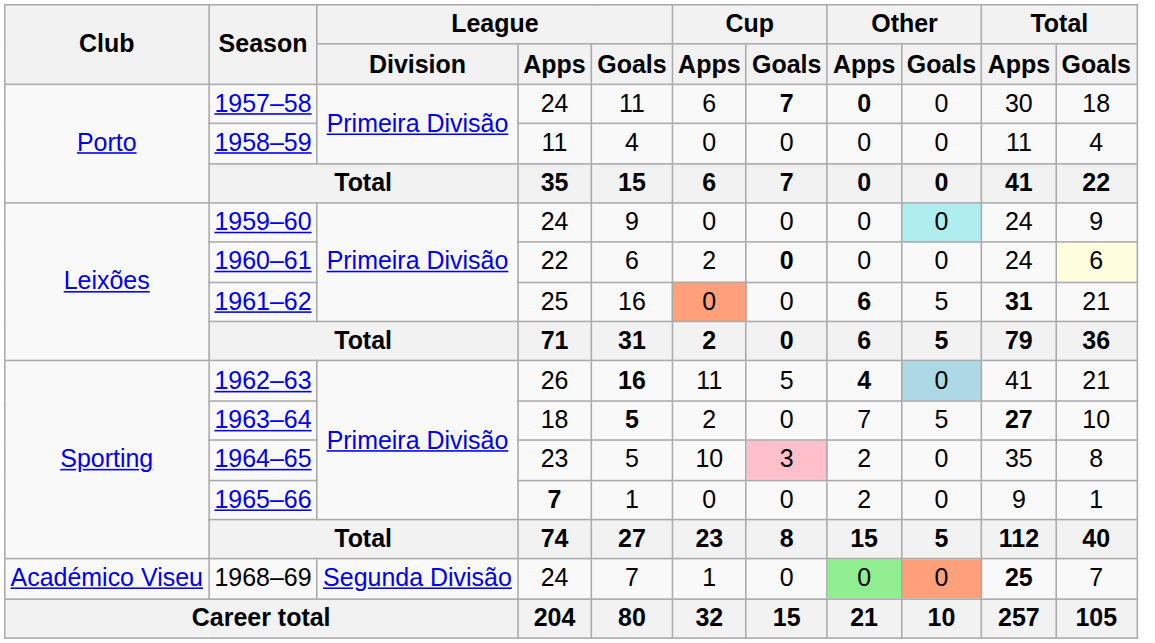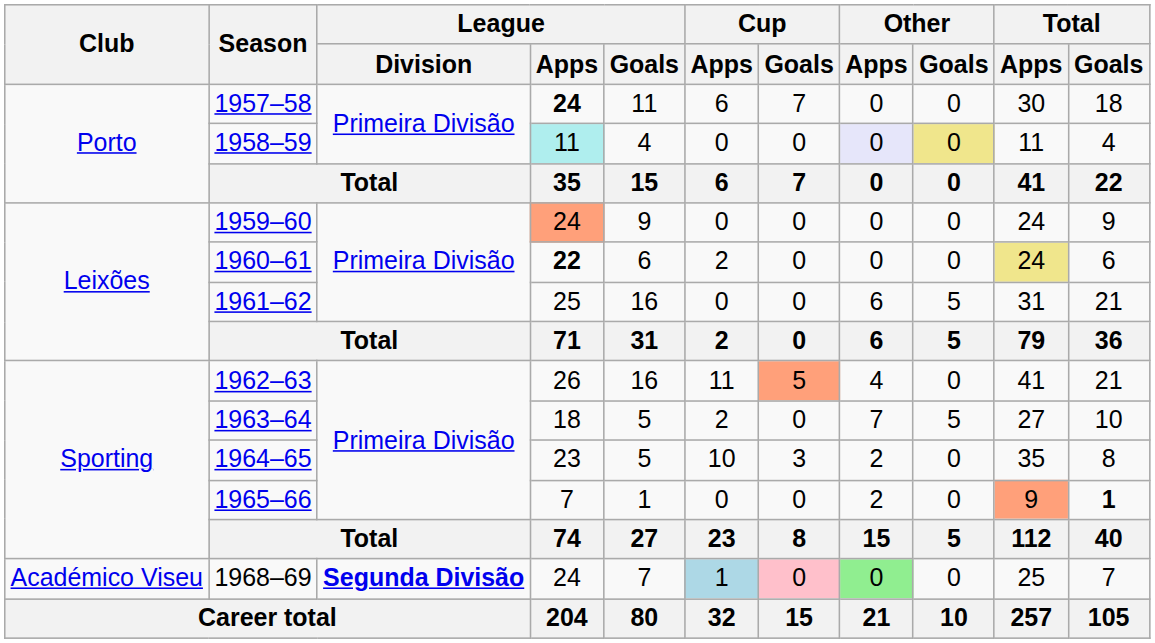(555, 103) normal -> (567, 103) bold
(787, 103) bold -> (799, 103) normal
(864, 103) bold -> (877, 103) normal
(555, 143) no background -> (567, 143) paleturquoise background
(864, 143) no background -> (877, 143) lavender background
(941, 143) no background -> (954, 143) khaki background
(555, 222) no background -> (567, 222) lightsalmon background
(941, 222) paleturquoise background -> (954, 222) no background
(555, 261) normal -> (567, 261) bold
(787, 261) bold -> (799, 261) normal
(1019, 261) no background -> (1031, 261) khaki background
(1096, 261) lightyellow background -> (1109, 261) no background
(709, 301) lightsalmon background -> (722, 301) no background
(864, 301) bold -> (877, 301) normal
(1019, 301) bold -> (1031, 301) normal
(632, 380) bold -> (644, 380) normal
(787, 380) no background -> (799, 380) lightsalmon background
(864, 380) bold -> (877, 380) normal
(941, 380) lightblue background -> (954, 380) no background
(632, 420) bold -> (644, 420) normal
(1019, 420) bold -> (1031, 420) normal
(787, 459) pink background -> (799, 459) no background
(555, 499) bold -> (567, 499) normal
(1019, 499) no background -> (1031, 499) lightsalmon background
(1096, 499) normal -> (1109, 499) bold
(417, 578) normal -> (424, 578) bold
(709, 578) no background -> (722, 578) lightblue background
(787, 578) no background -> (799, 578) pink background
(941, 578) lightsalmon background -> (954, 578) no background
(1019, 578) bold -> (1031, 578) normal
